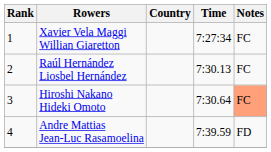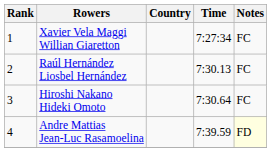(244, 100) lightsalmon background -> (244, 100) no background
(244, 132) no background -> (244, 132) lightyellow background
